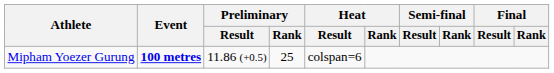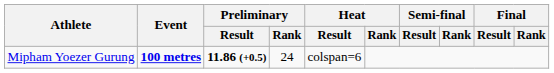(237, 57) normal -> (237, 57) bold
(287, 57) 25 -> (287, 57) 24
